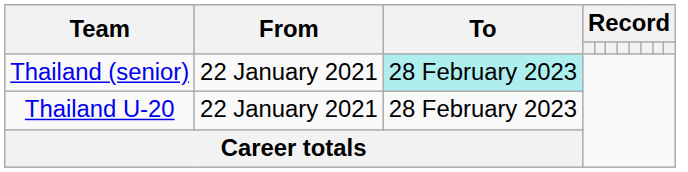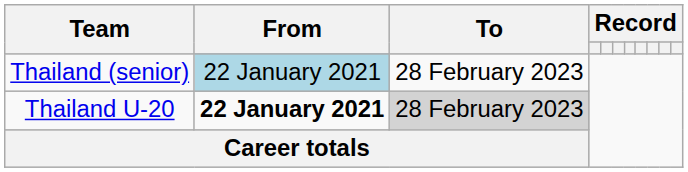(289, 72) no background -> (292, 72) lightblue background
(483, 72) paleturquoise background -> (489, 72) no background
(289, 110) normal -> (292, 110) bold
(483, 110) no background -> (489, 110) lightgrey background
